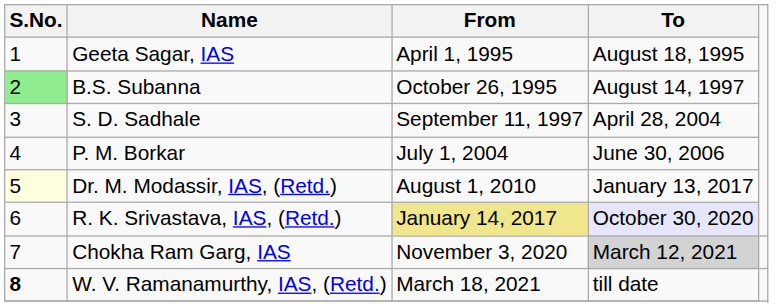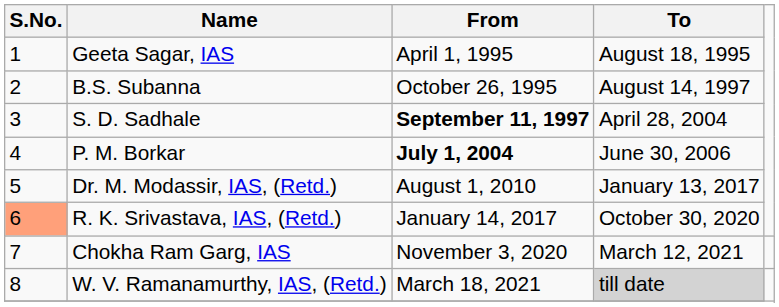(15, 86) lightgreen background -> (15, 86) no background
(490, 119) normal -> (493, 119) bold
(452, 152) normal -> (455, 152) bold
(15, 185) lightyellow background -> (15, 185) no background
(15, 218) no background -> (15, 218) lightsalmon background
(477, 218) khaki background -> (477, 218) no background
(673, 218) lavender background -> (679, 218) no background
(665, 251) lightgrey background -> (671, 251) no background
(15, 284) bold -> (15, 284) normal
(626, 284) no background -> (632, 284) lightgrey background
